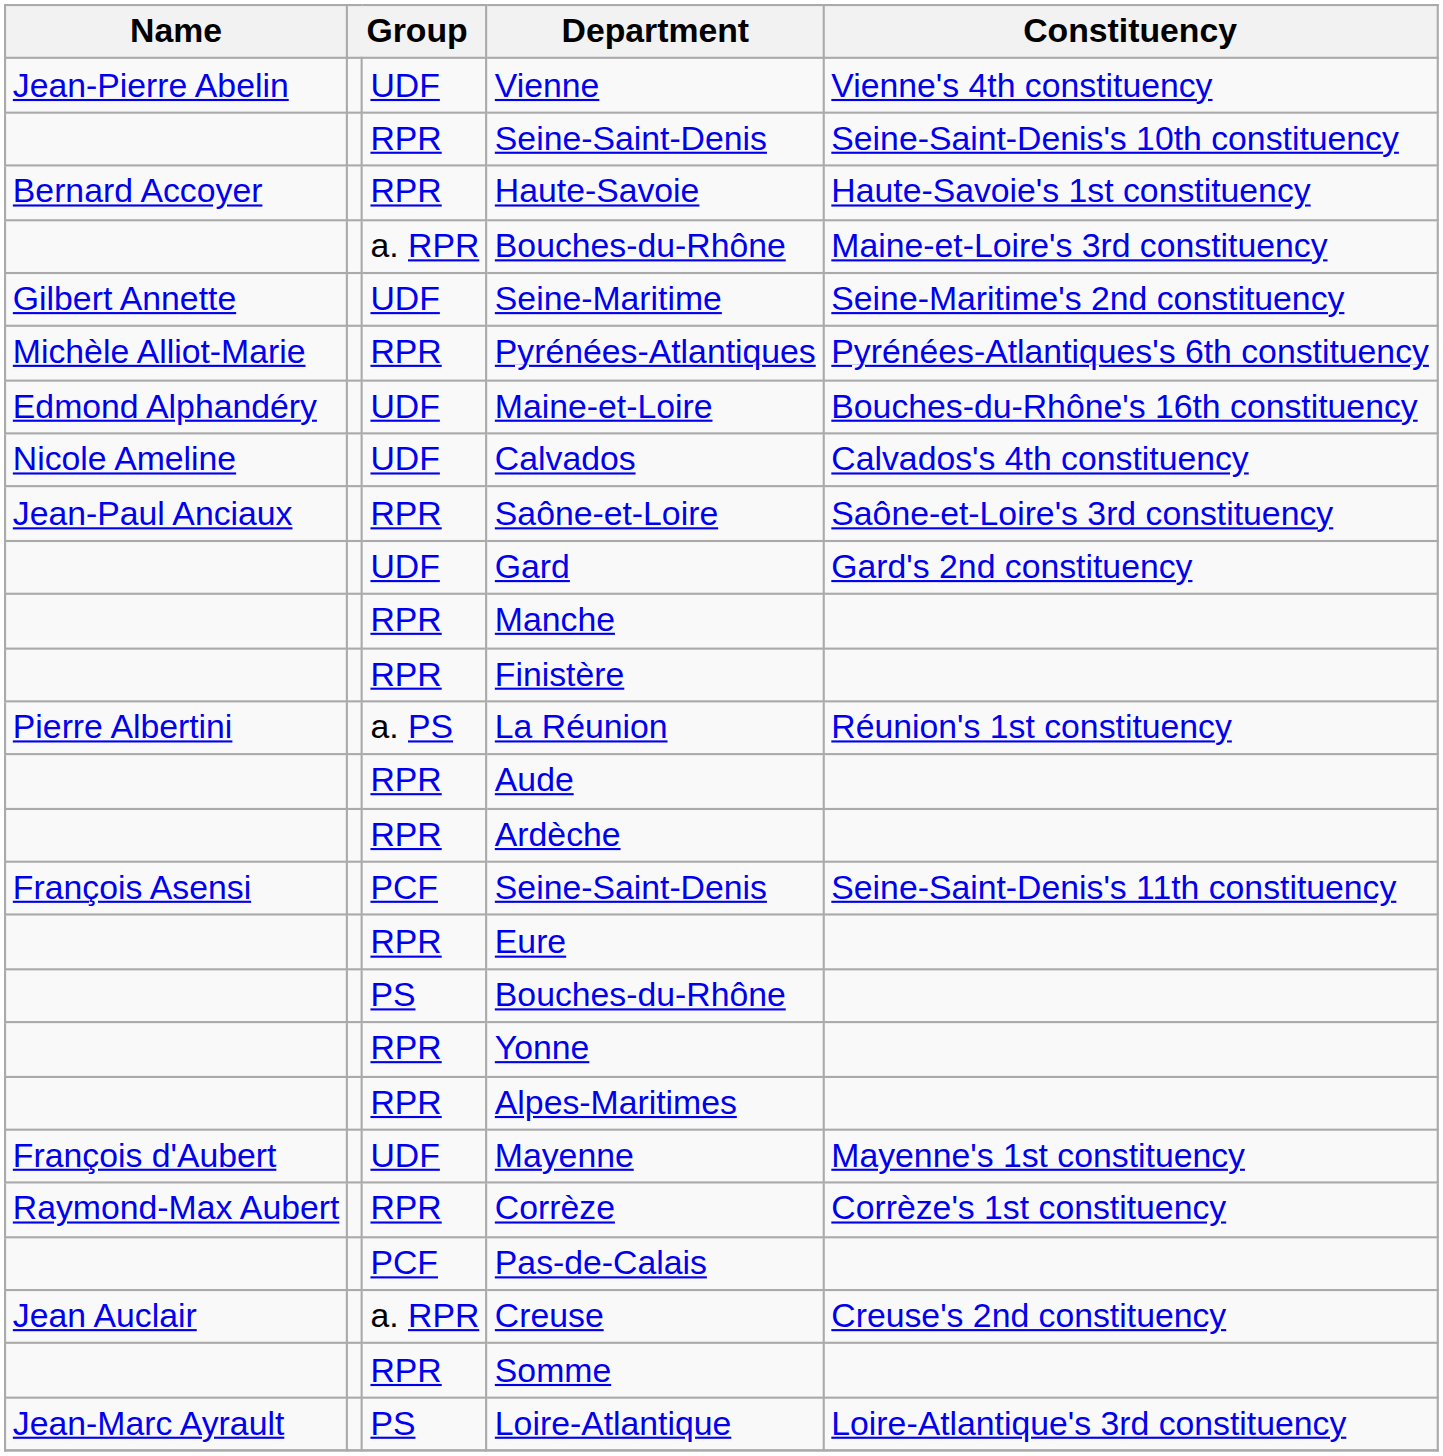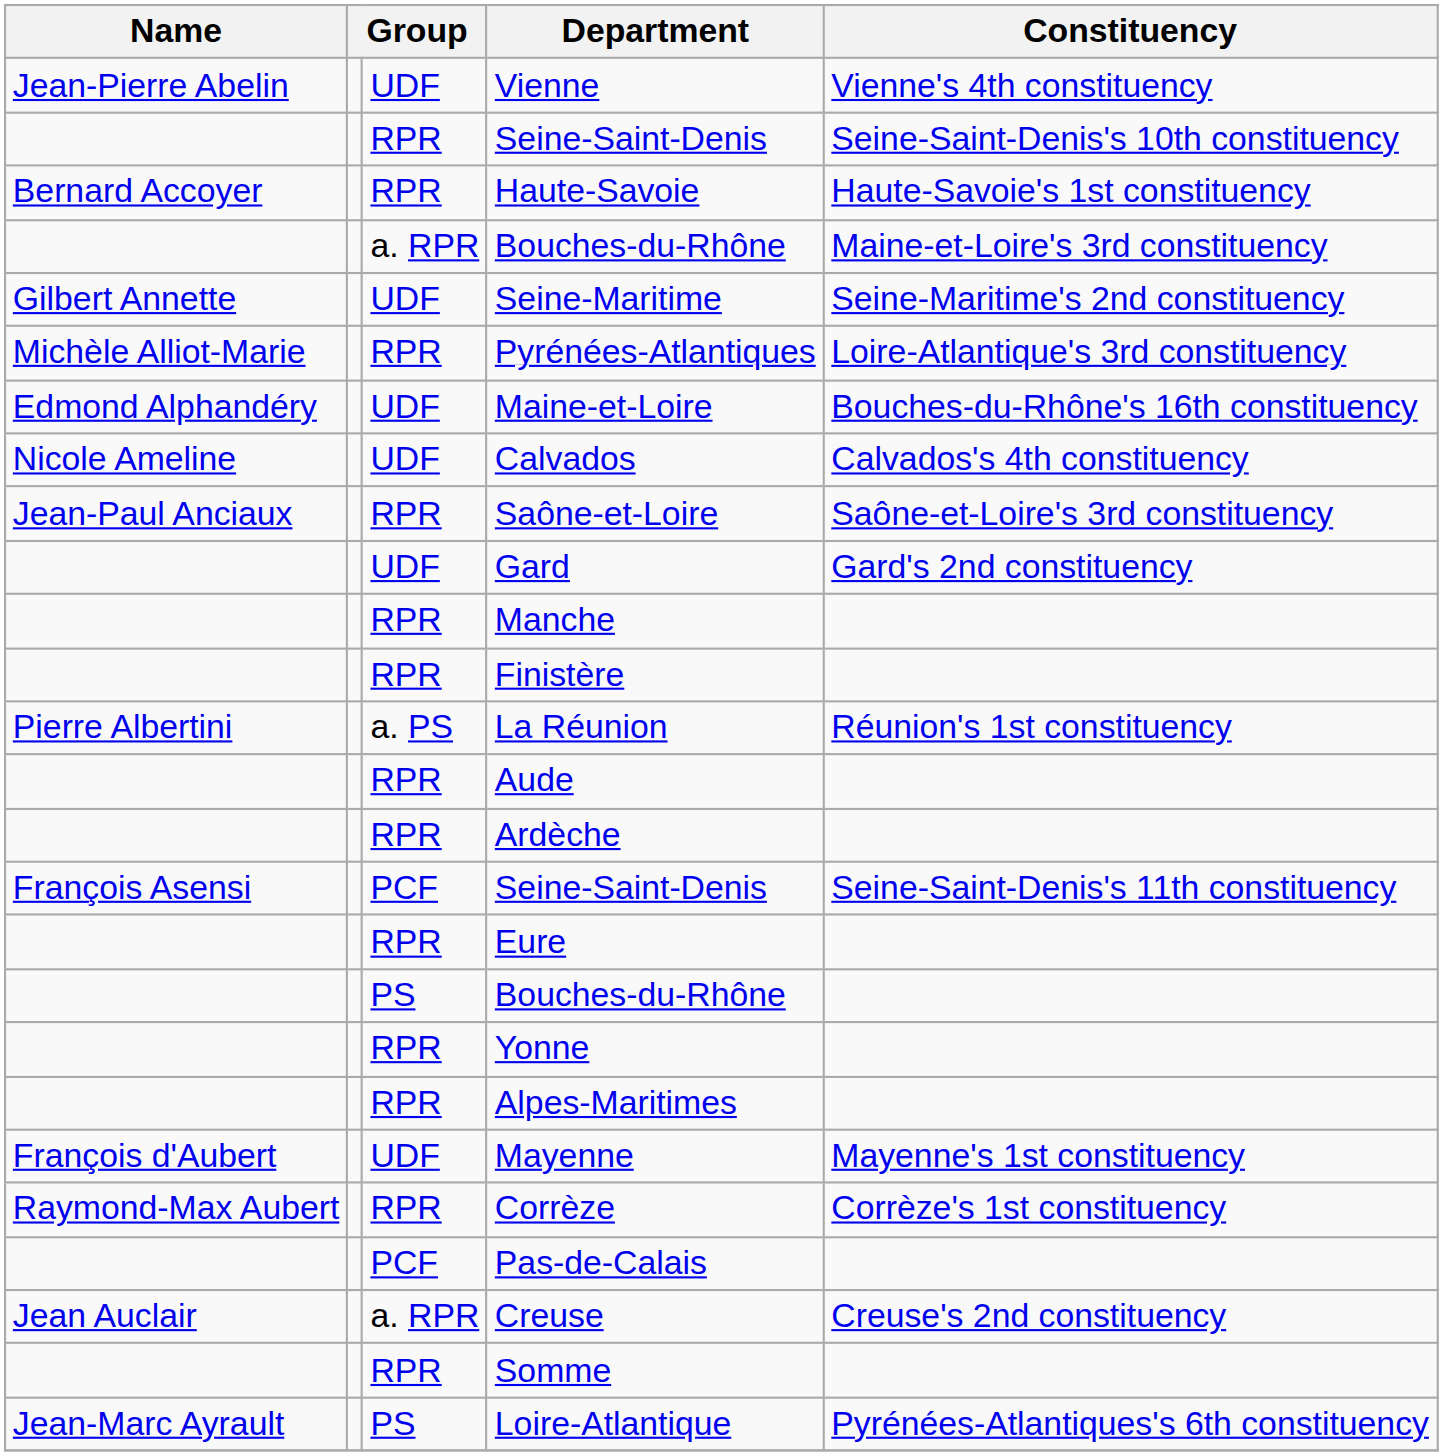(1130, 352) Pyrénées-Atlantiques's 6th constituency -> (1089, 352) Loire-Atlantique's 3rd constituency
(1089, 1423) Loire-Atlantique's 3rd constituency -> (1130, 1423) Pyrénées-Atlantiques's 6th constituency
